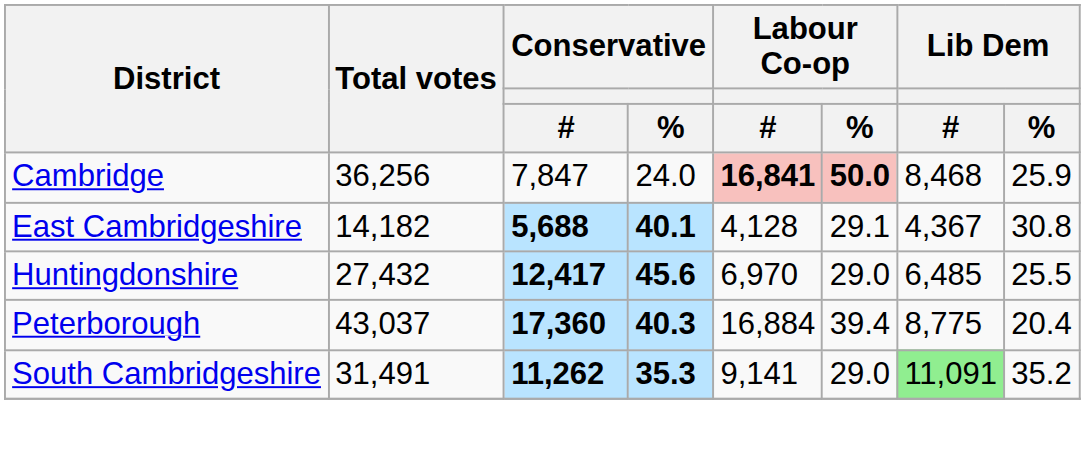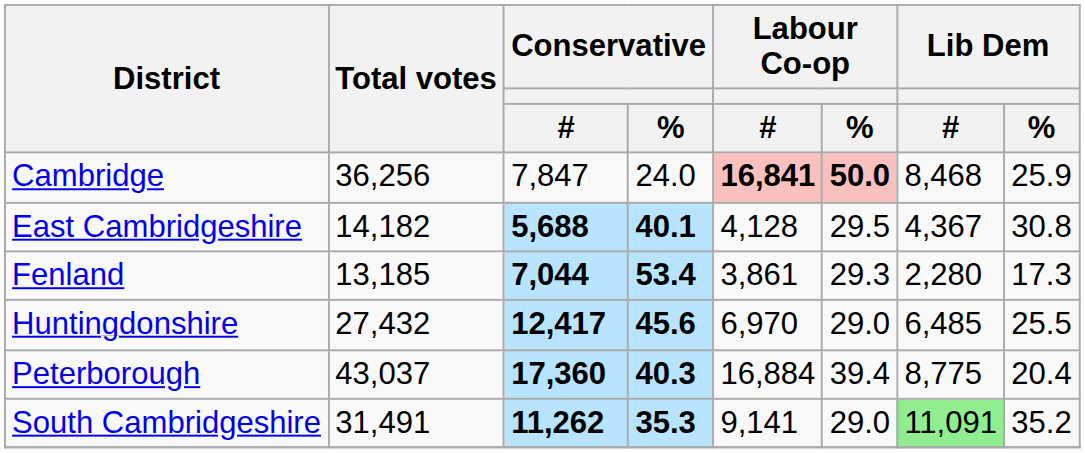(860, 226) 29.1 -> (860, 226) 29.5
+ row: (68, 275)
